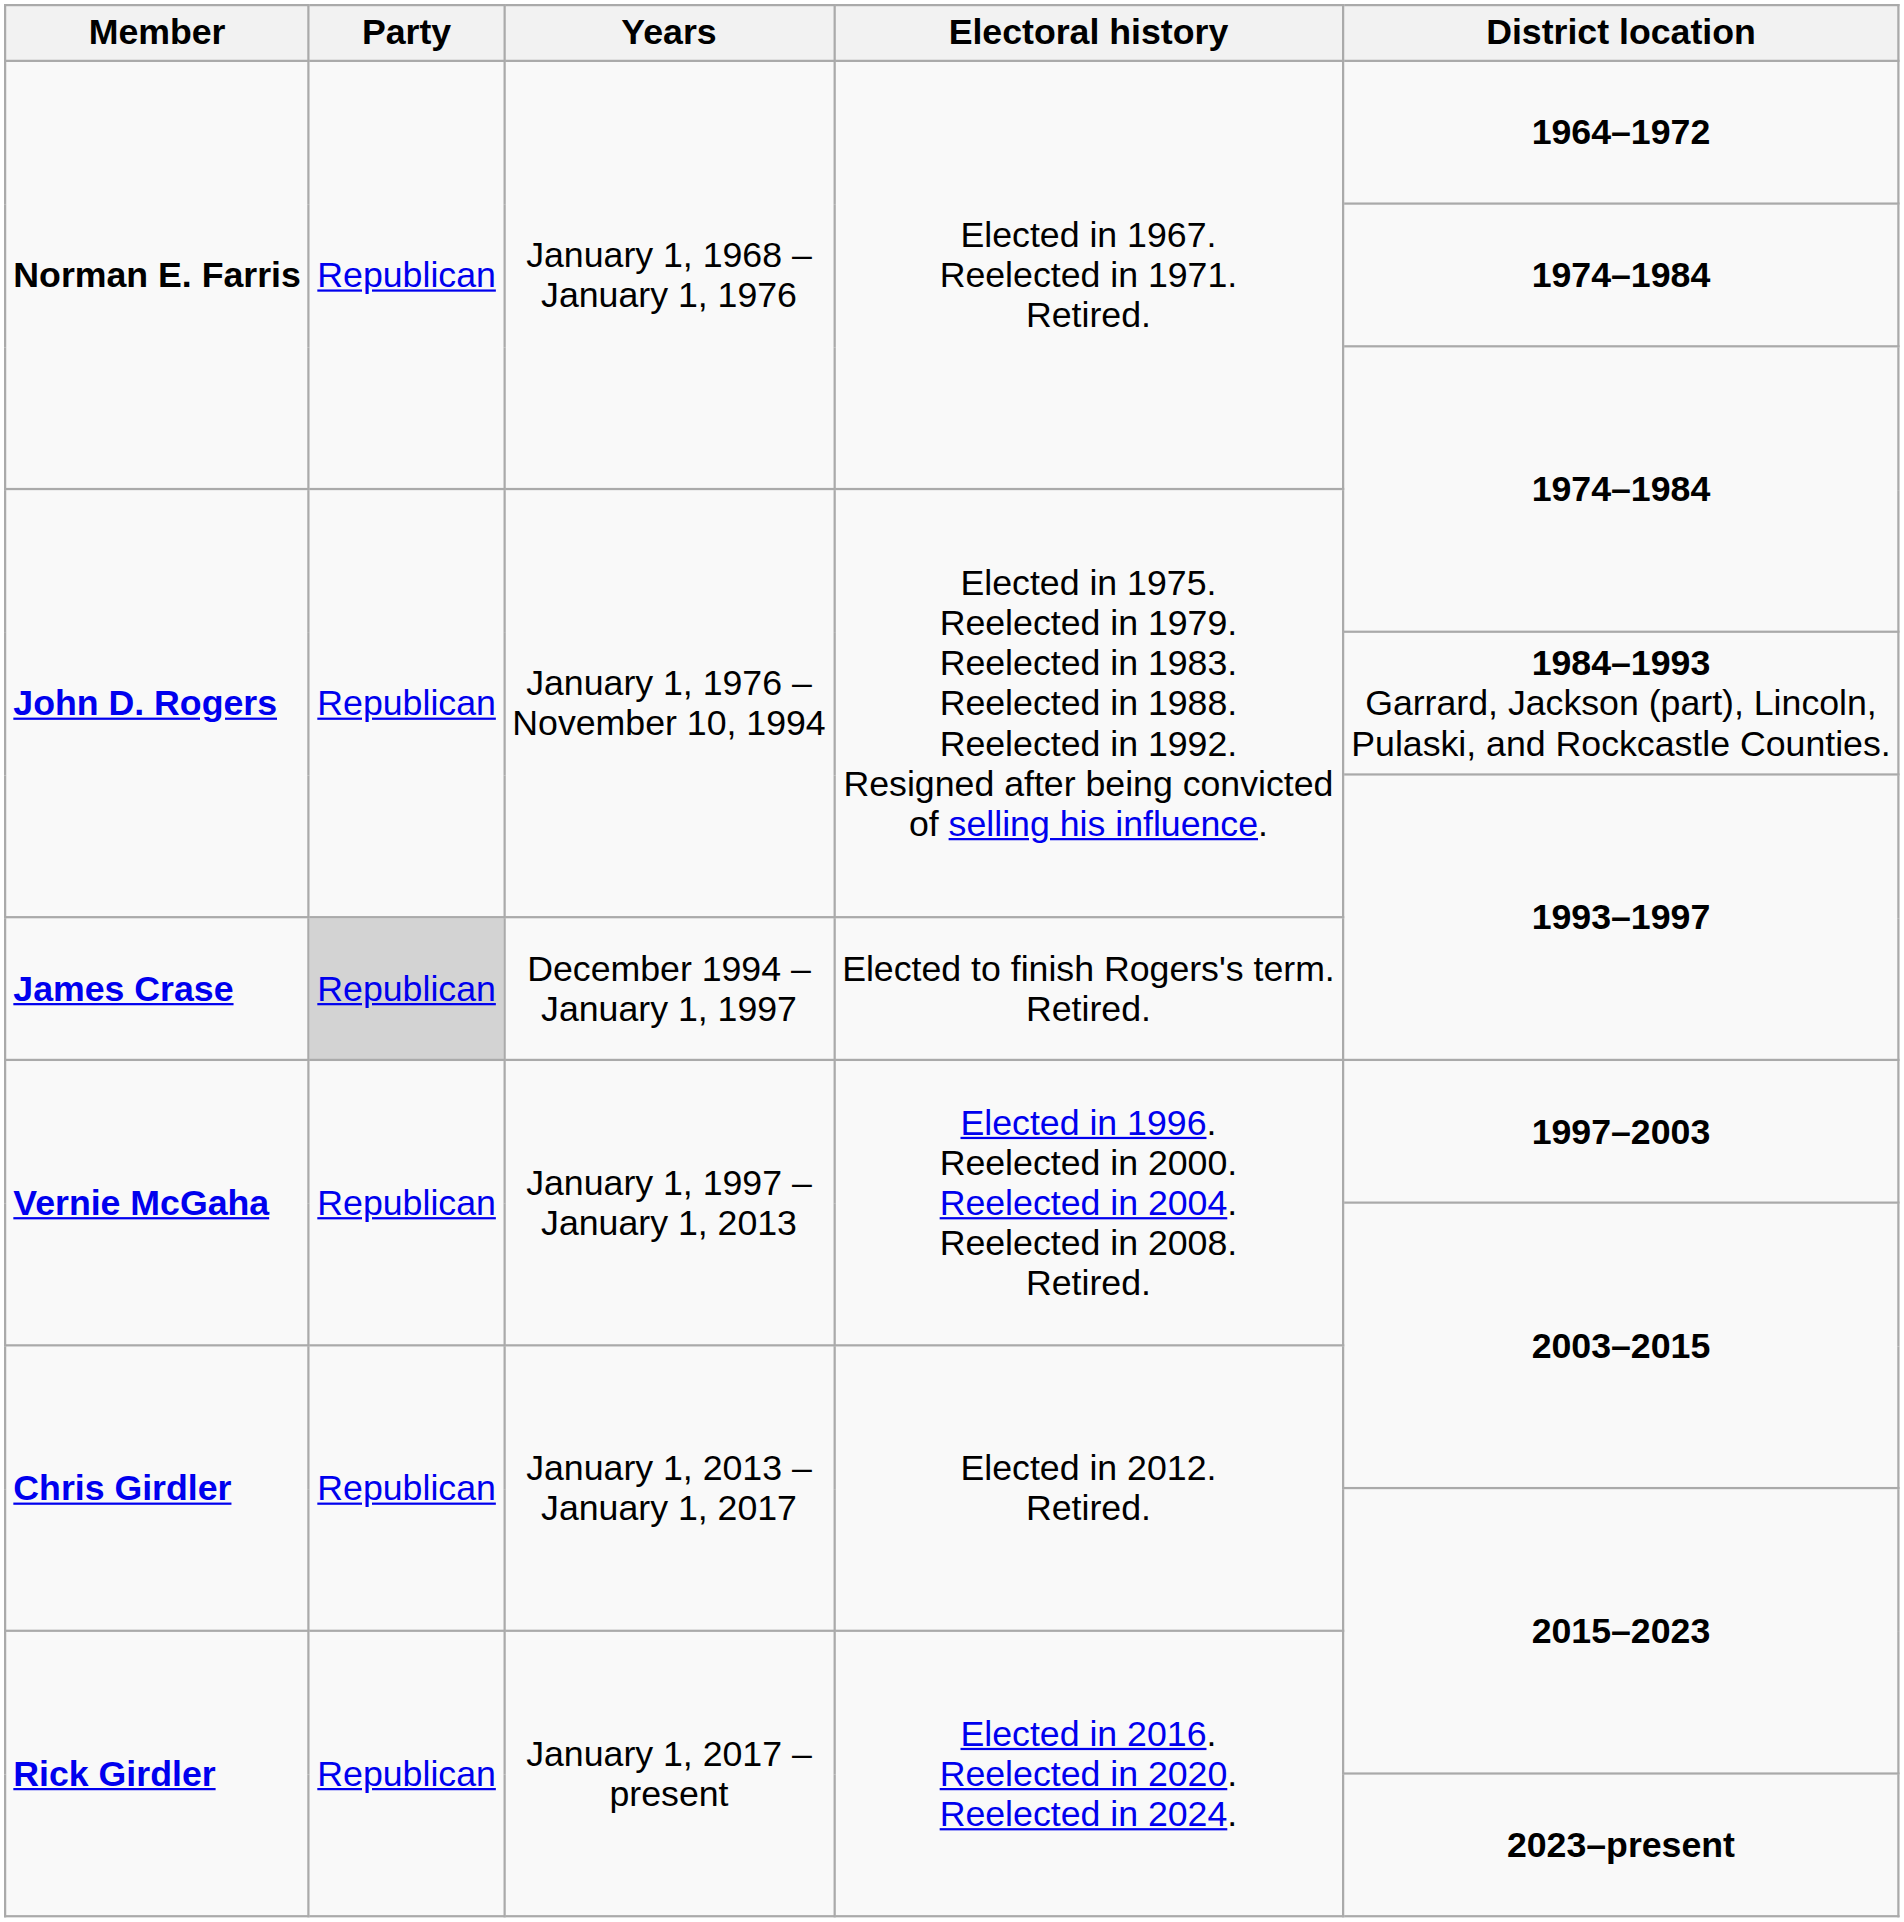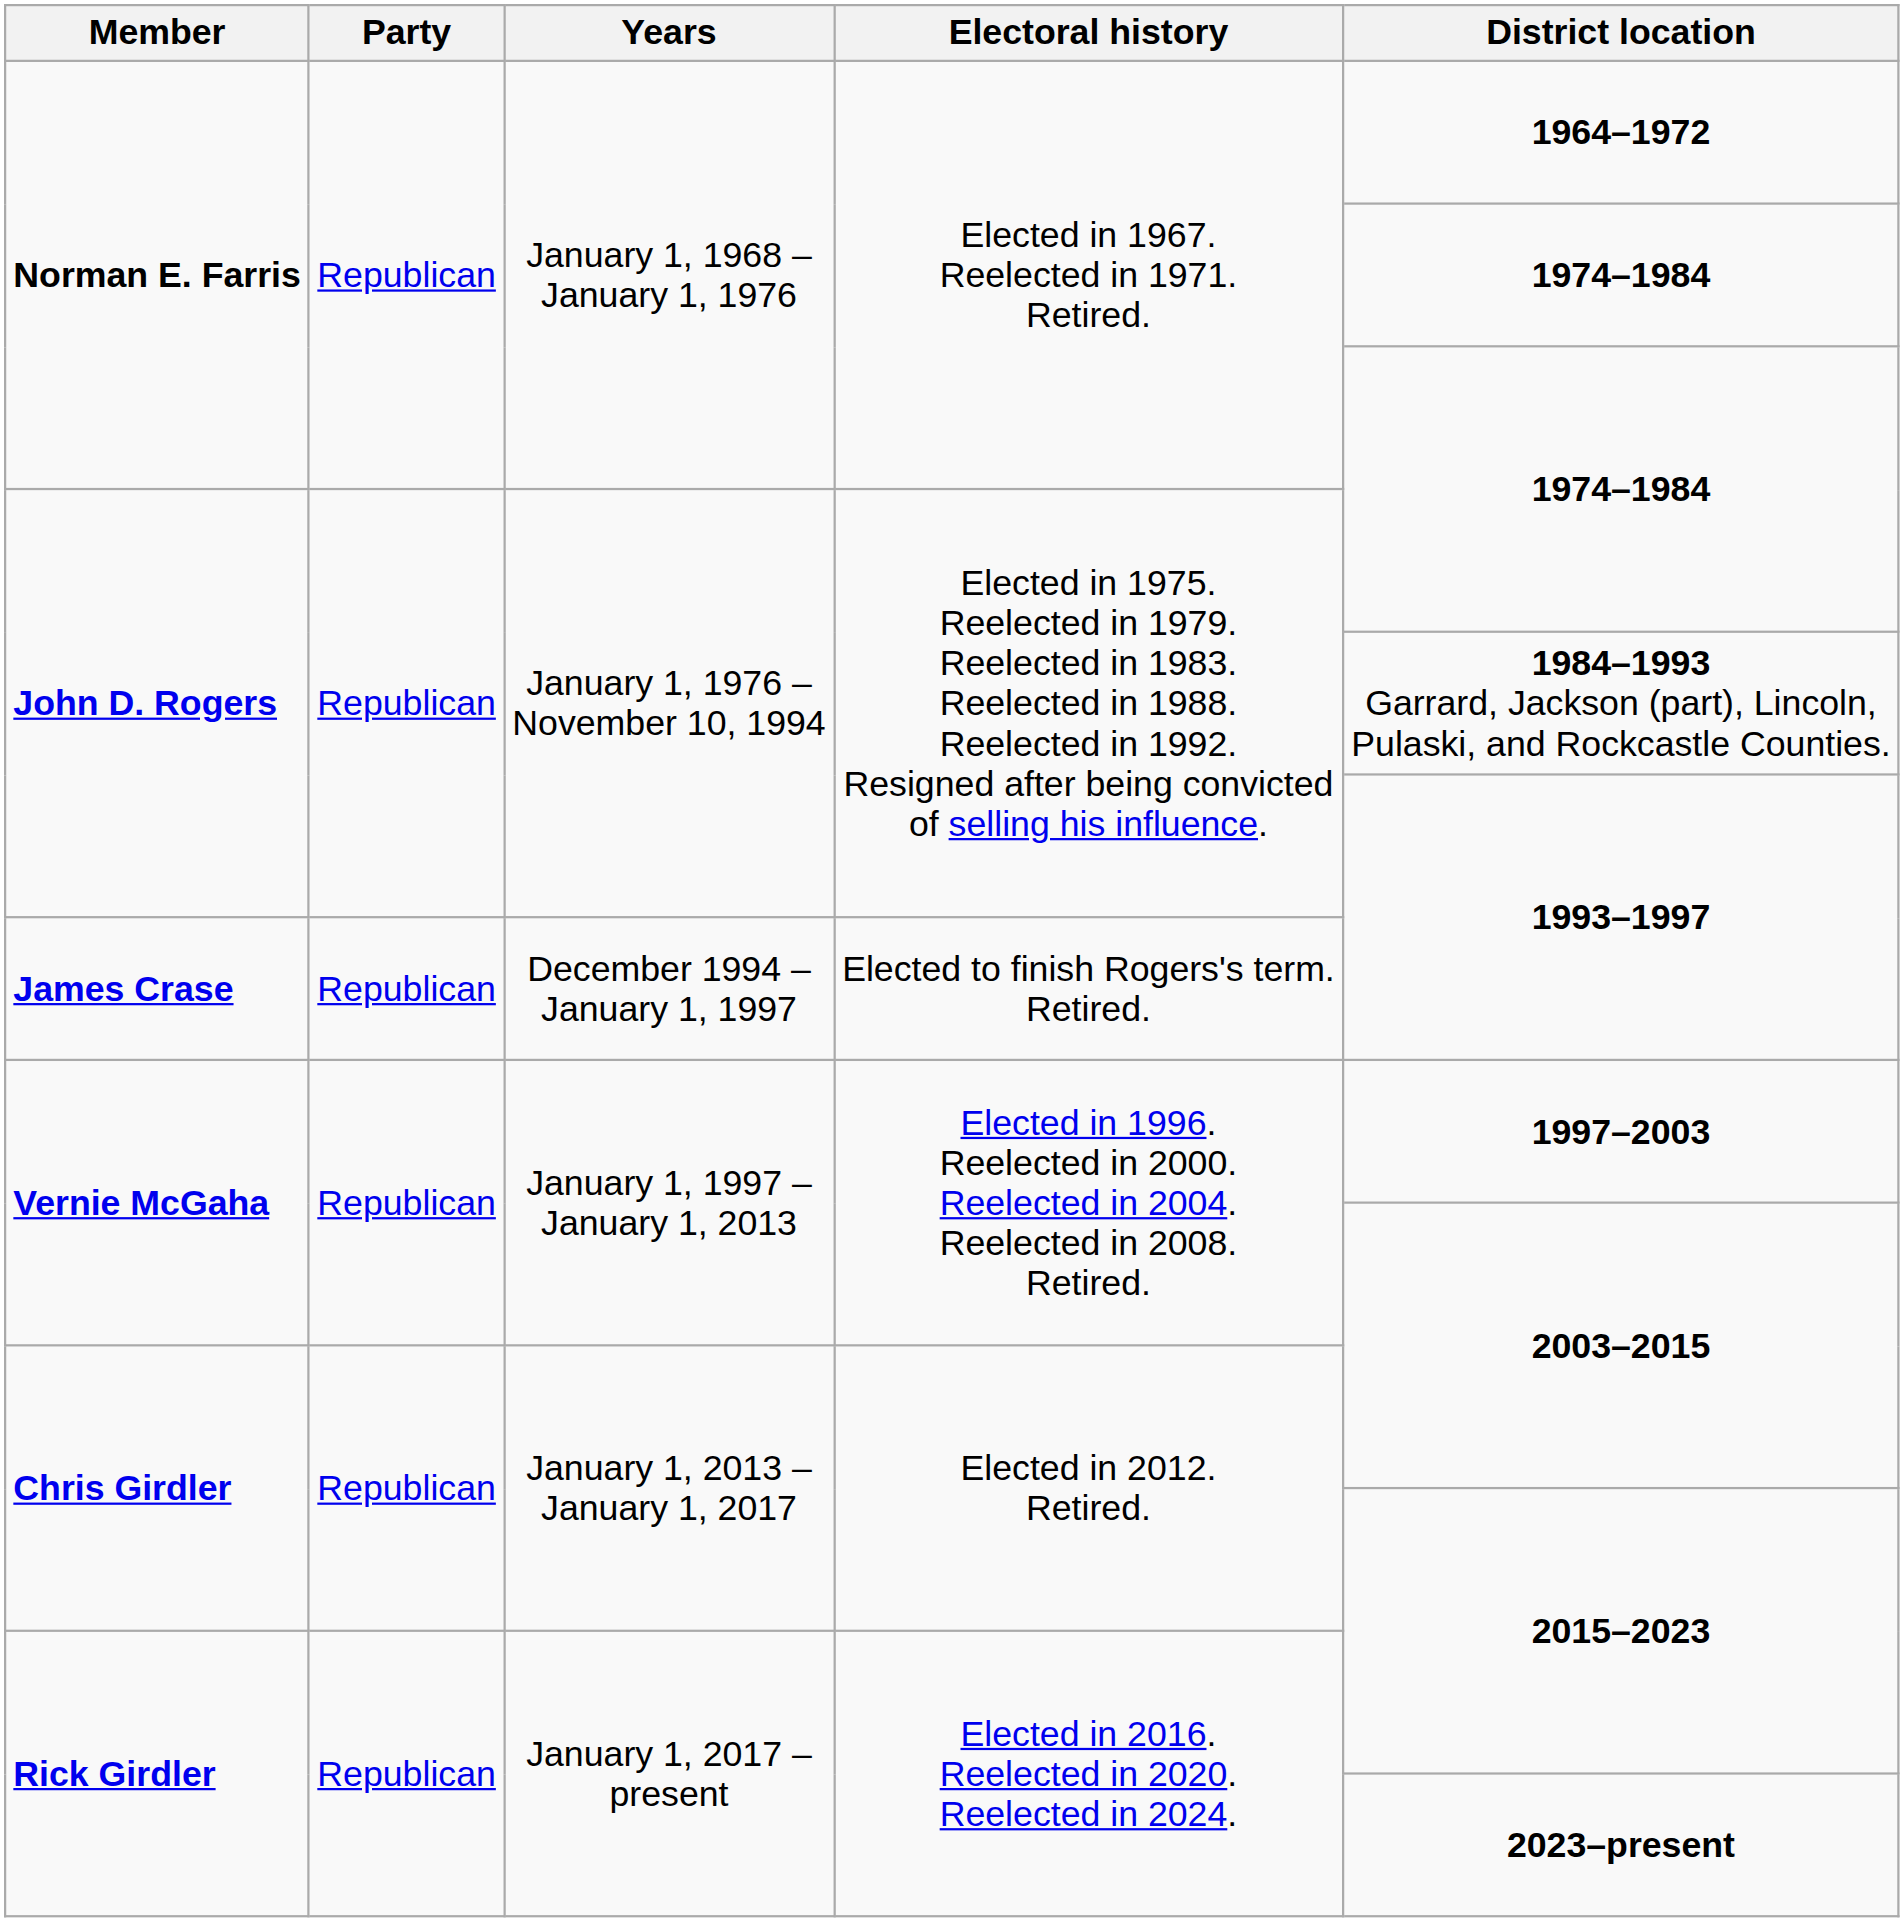(407, 988) lightgrey background -> (407, 988) no background
